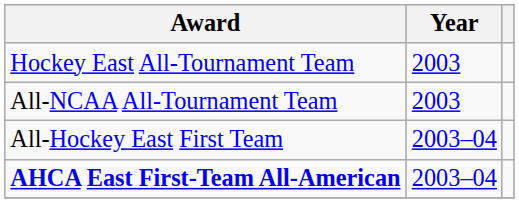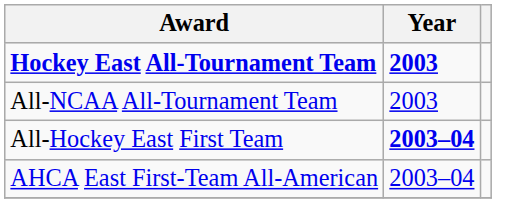(182, 62) normal -> (193, 62) bold
(436, 62) normal -> (414, 62) bold
(454, 139) normal -> (432, 139) bold
(205, 178) bold -> (194, 178) normal
